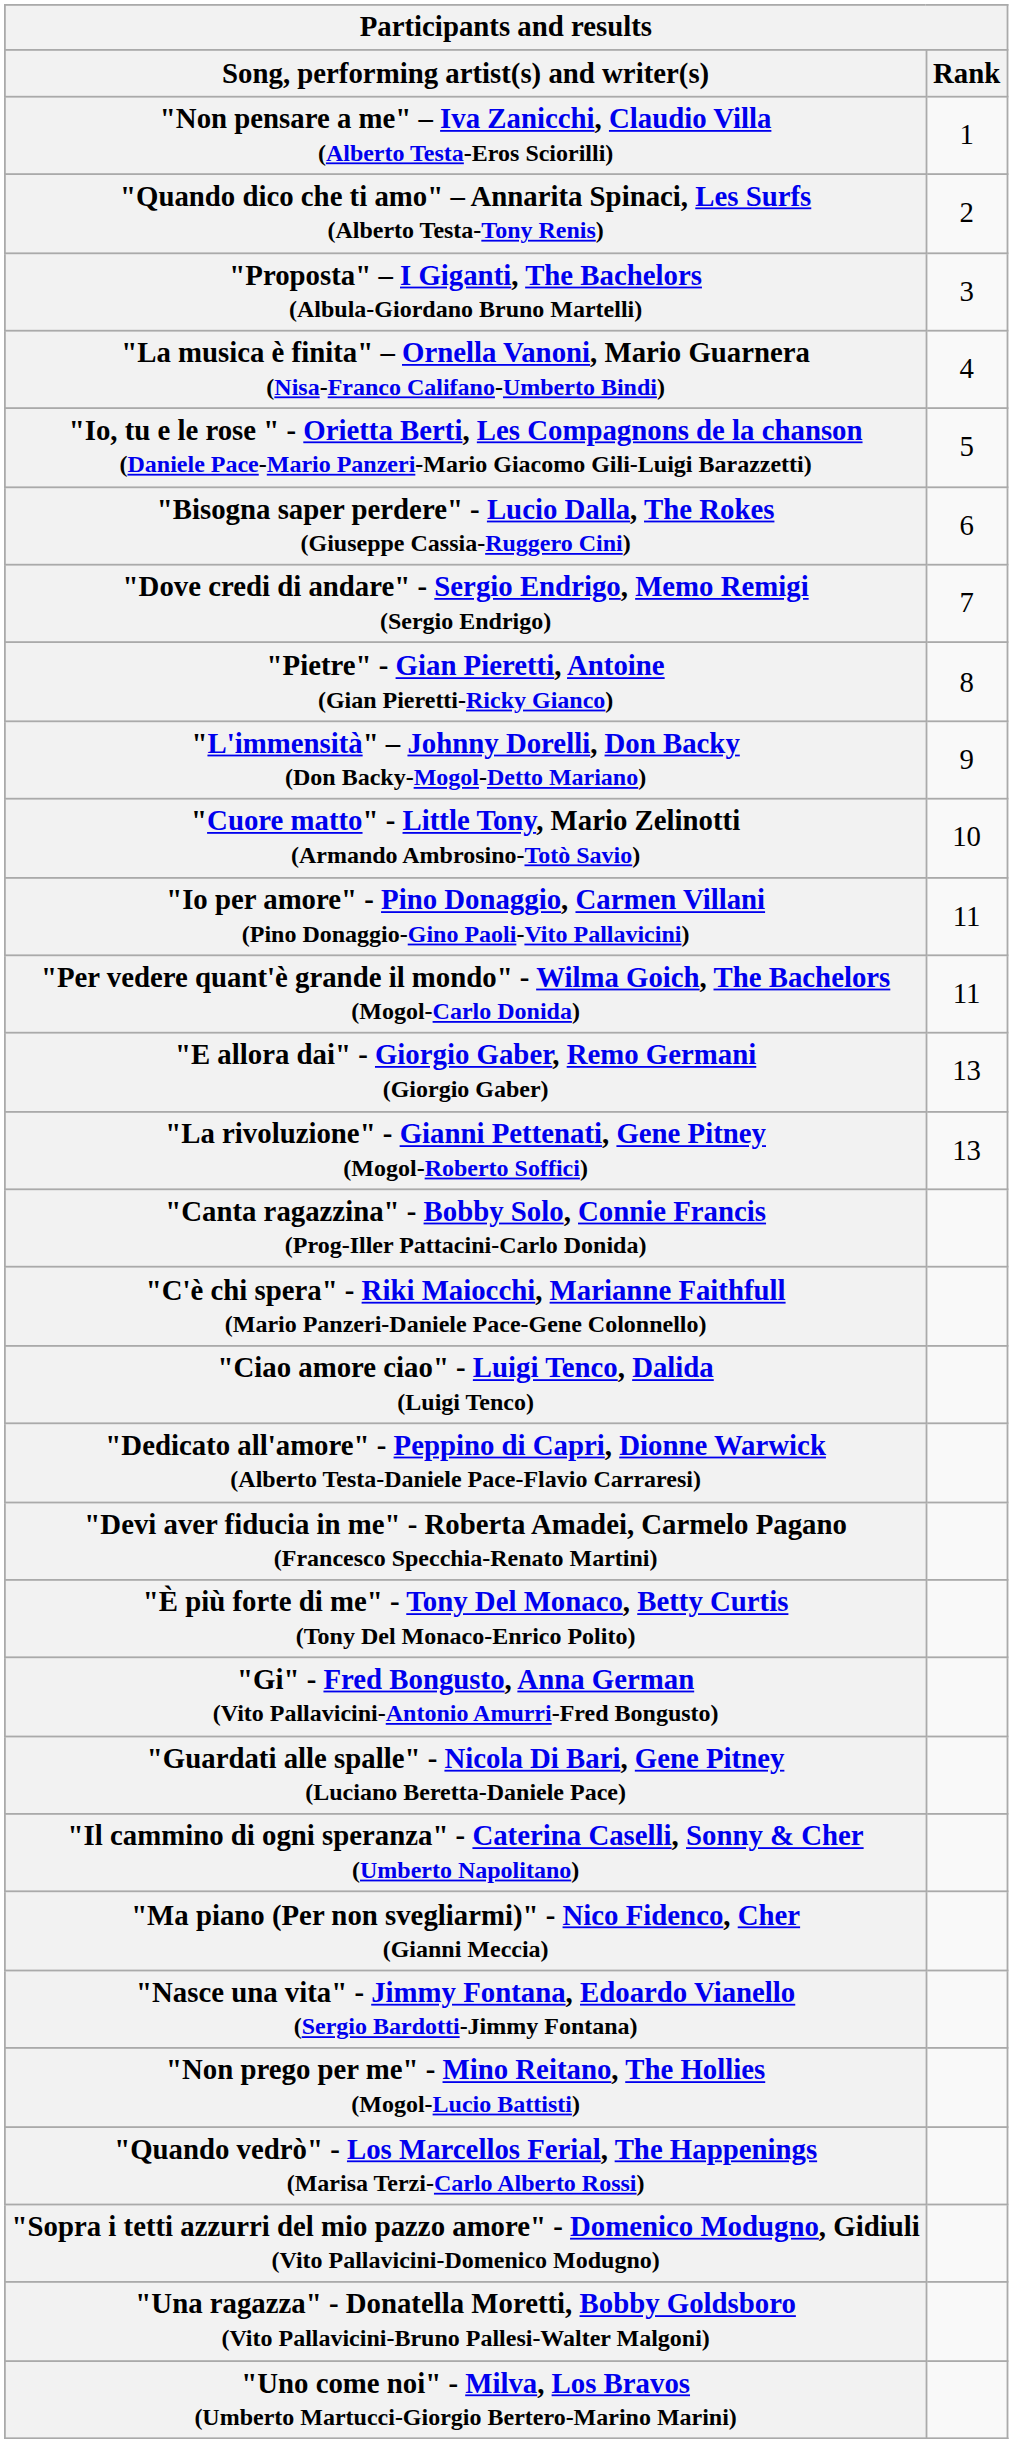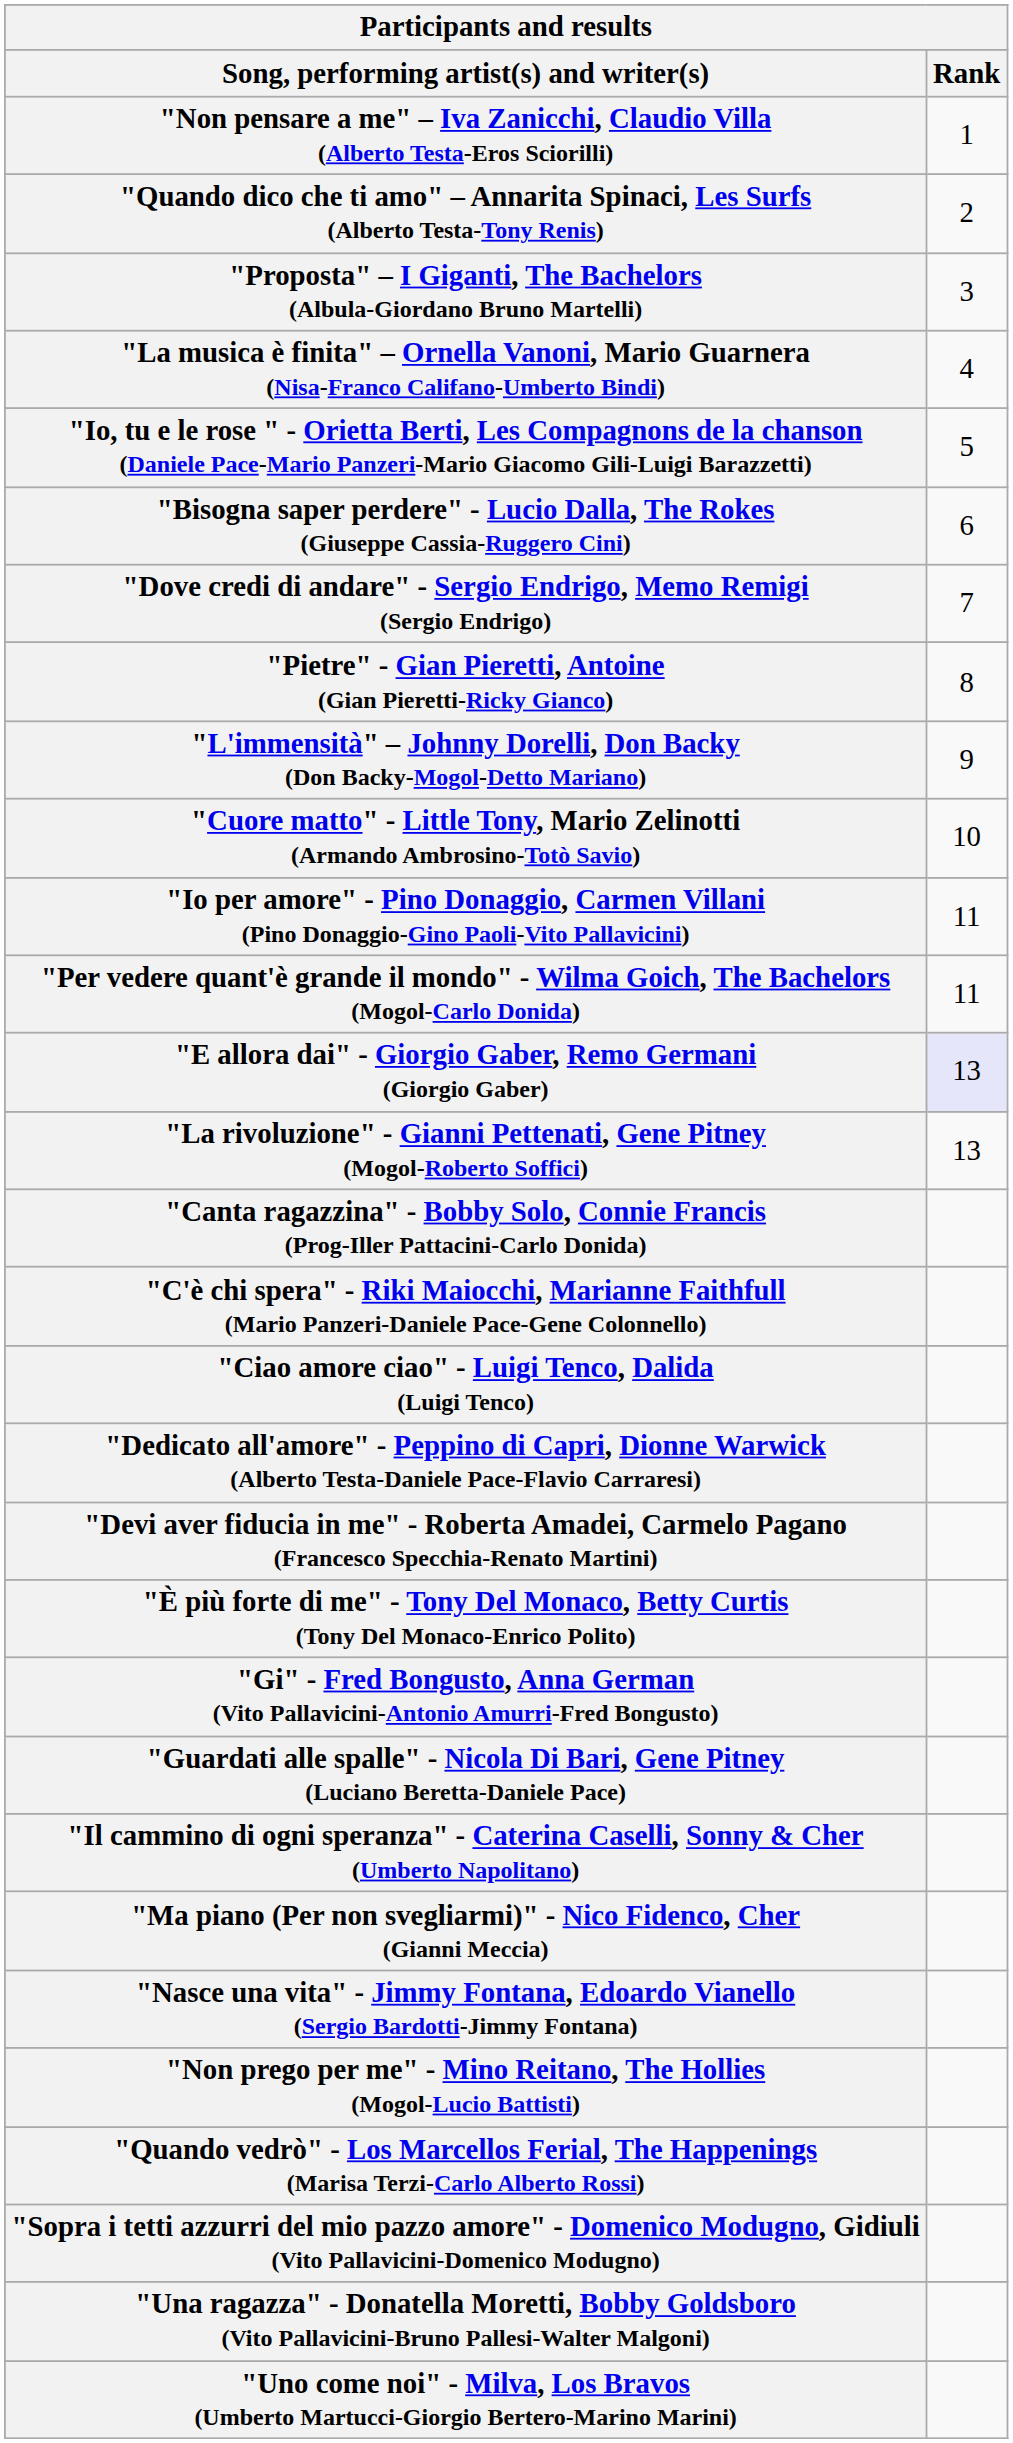(967, 1071) no background -> (967, 1071) lavender background
